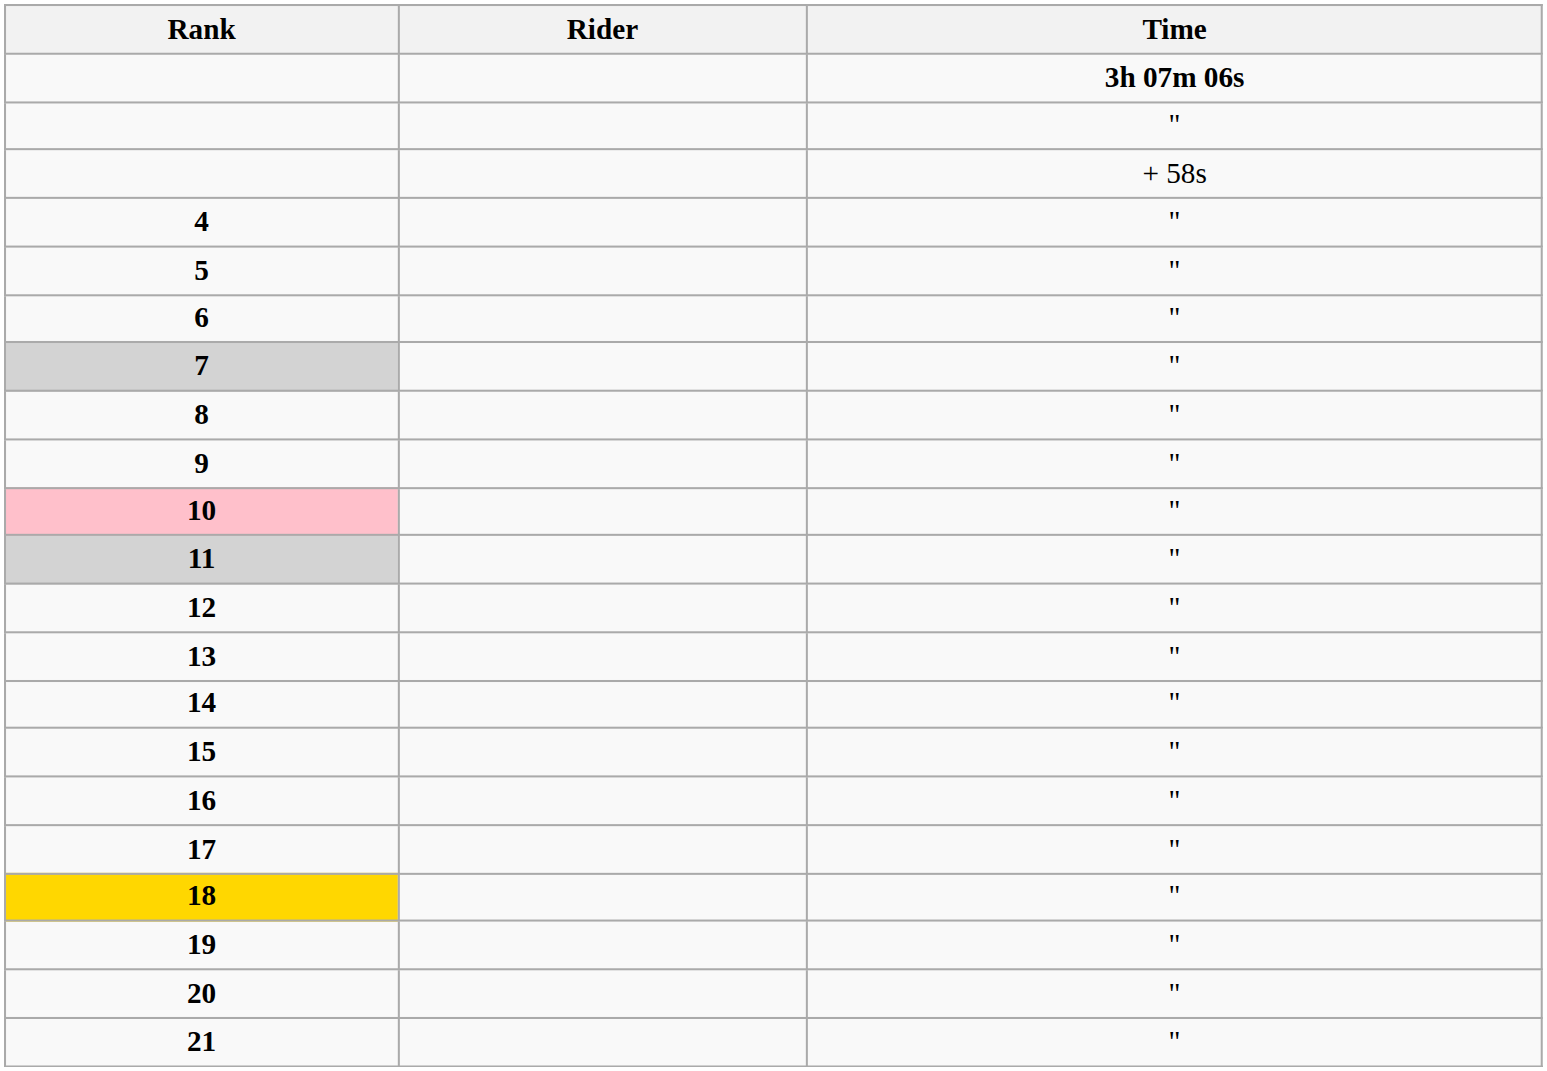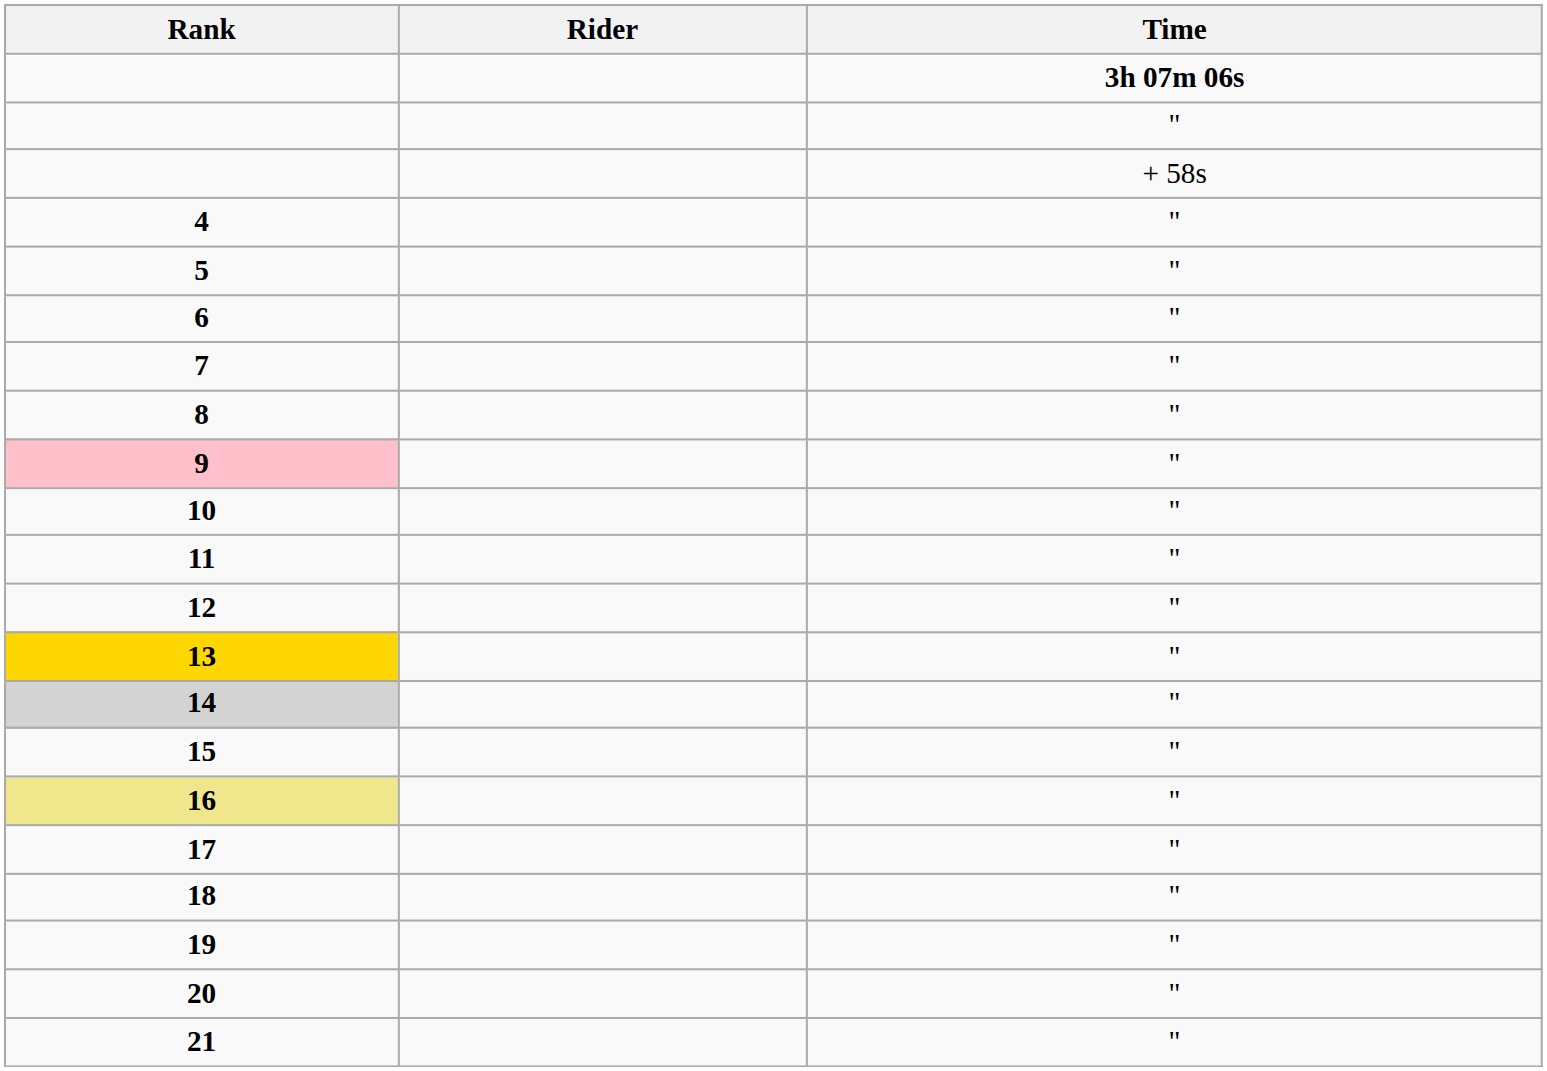(202, 366) lightgrey background -> (202, 366) no background
(202, 462) no background -> (202, 462) pink background
(202, 511) pink background -> (202, 511) no background
(202, 559) lightgrey background -> (202, 559) no background
(202, 655) no background -> (202, 655) gold background
(202, 703) no background -> (202, 703) lightgrey background
(202, 800) no background -> (202, 800) khaki background
(202, 896) gold background -> (202, 896) no background
